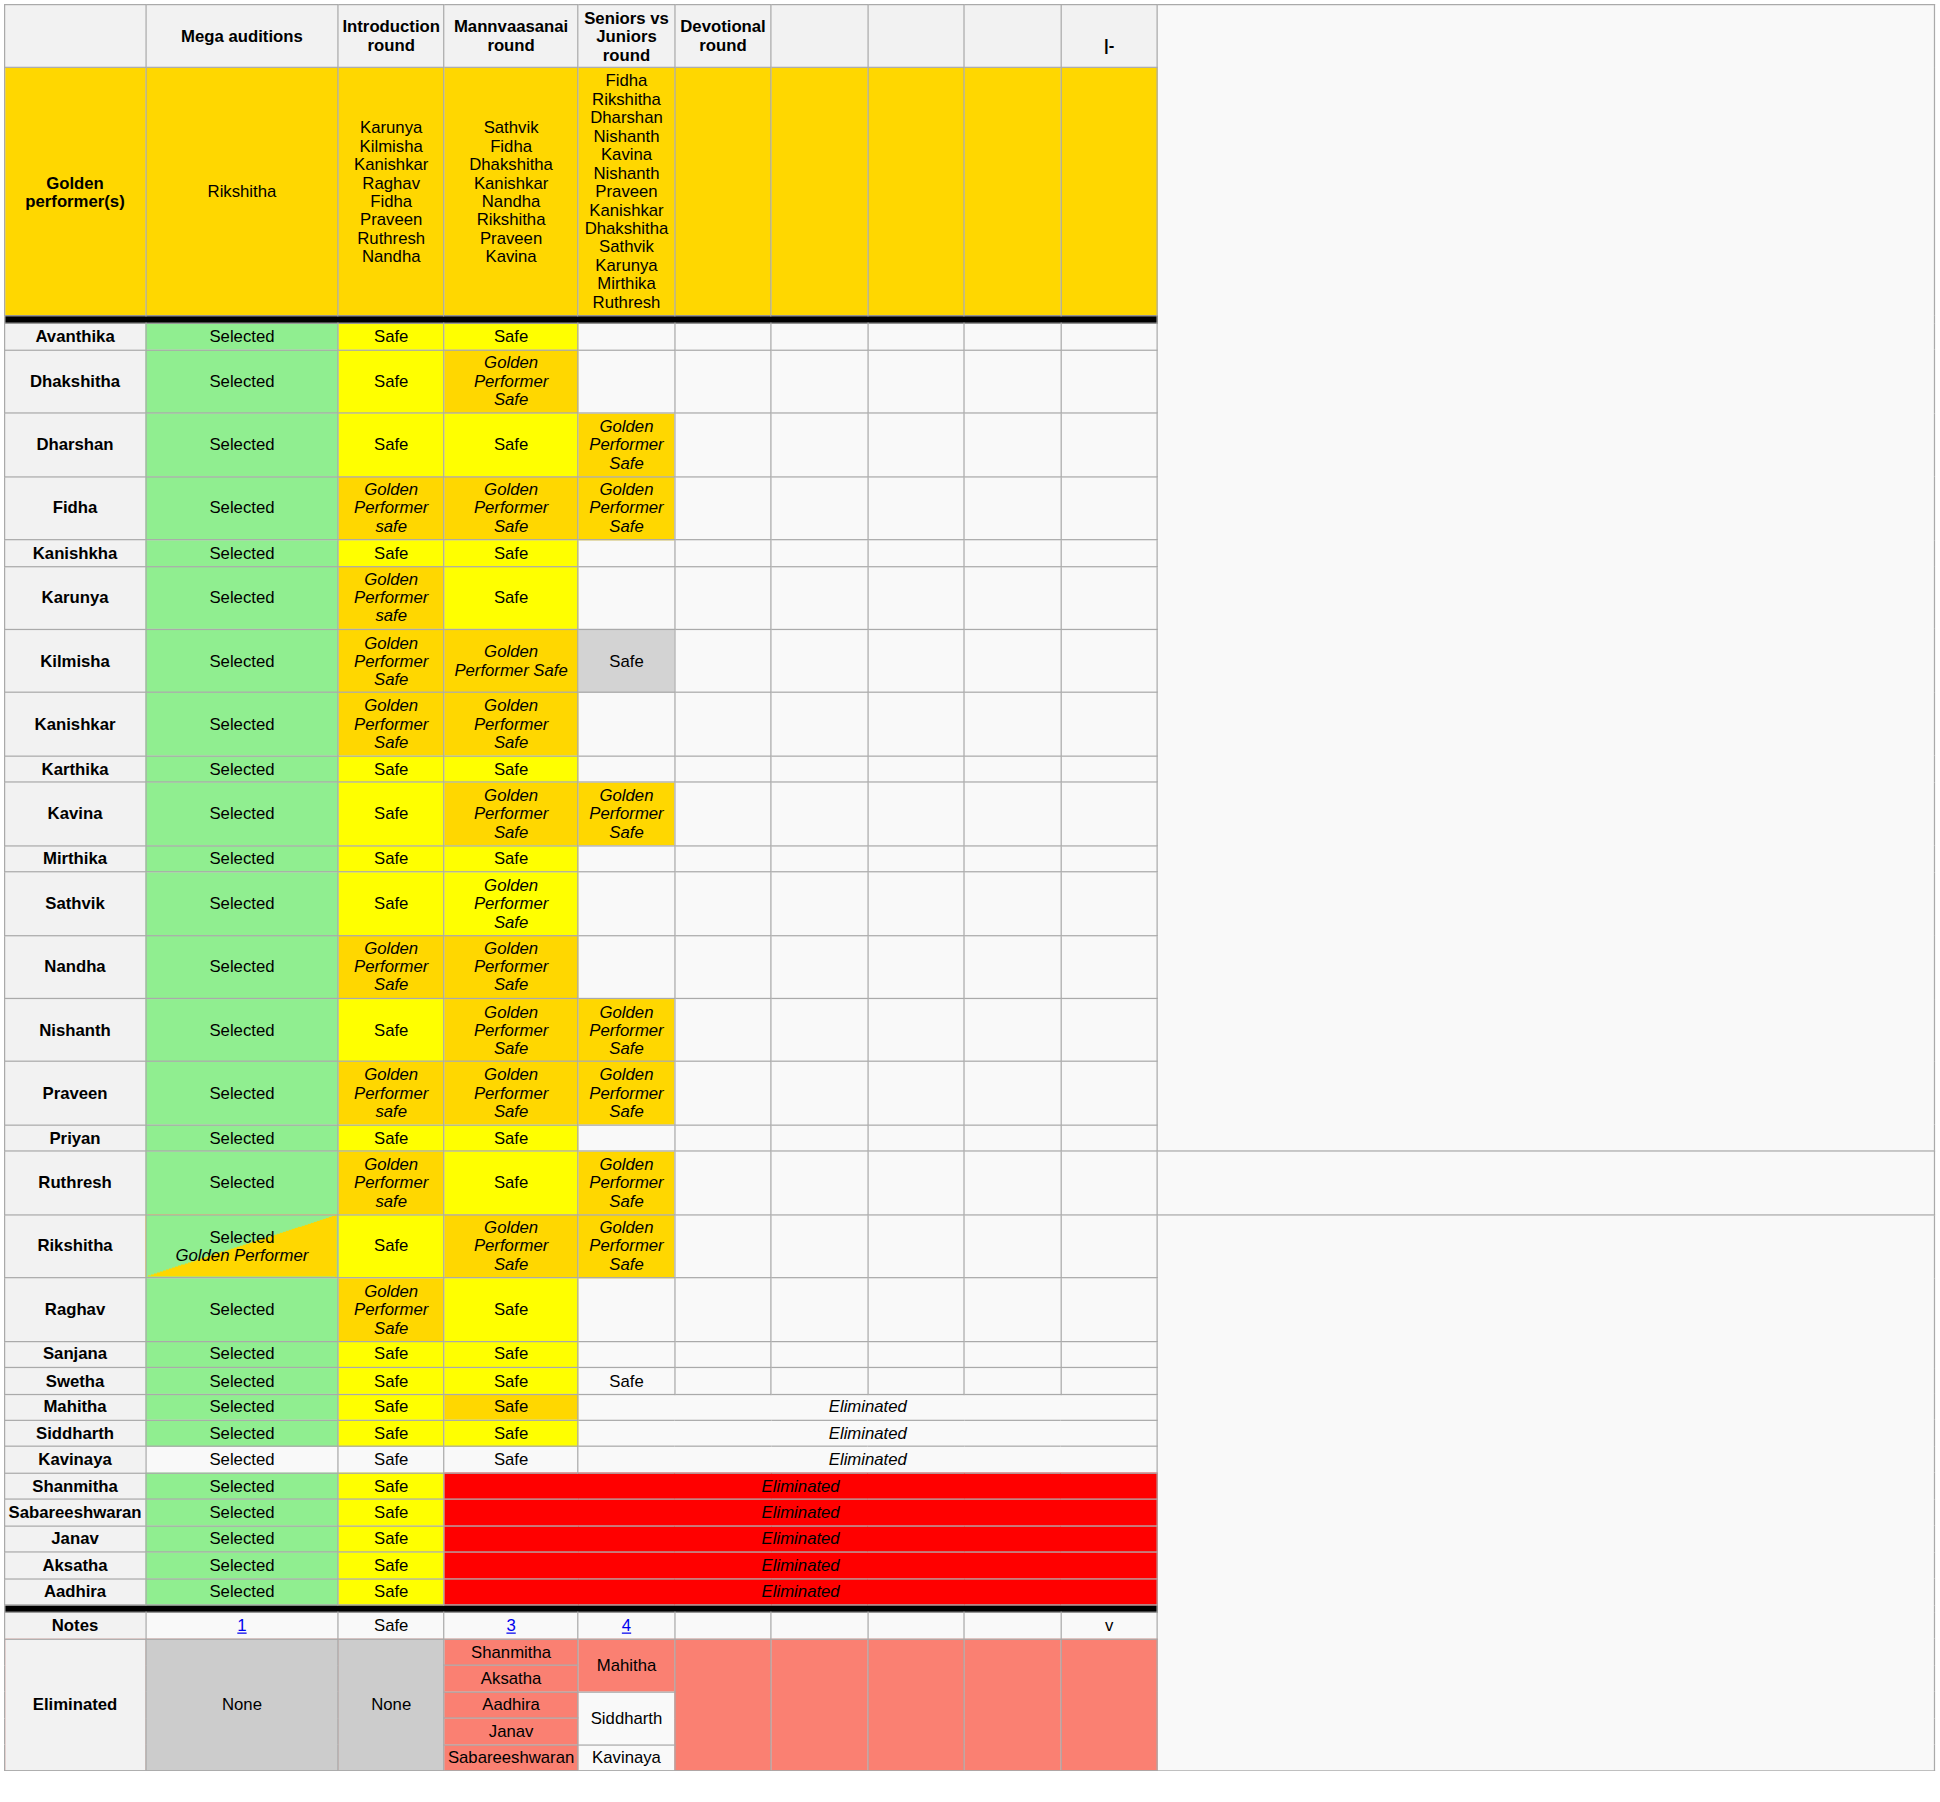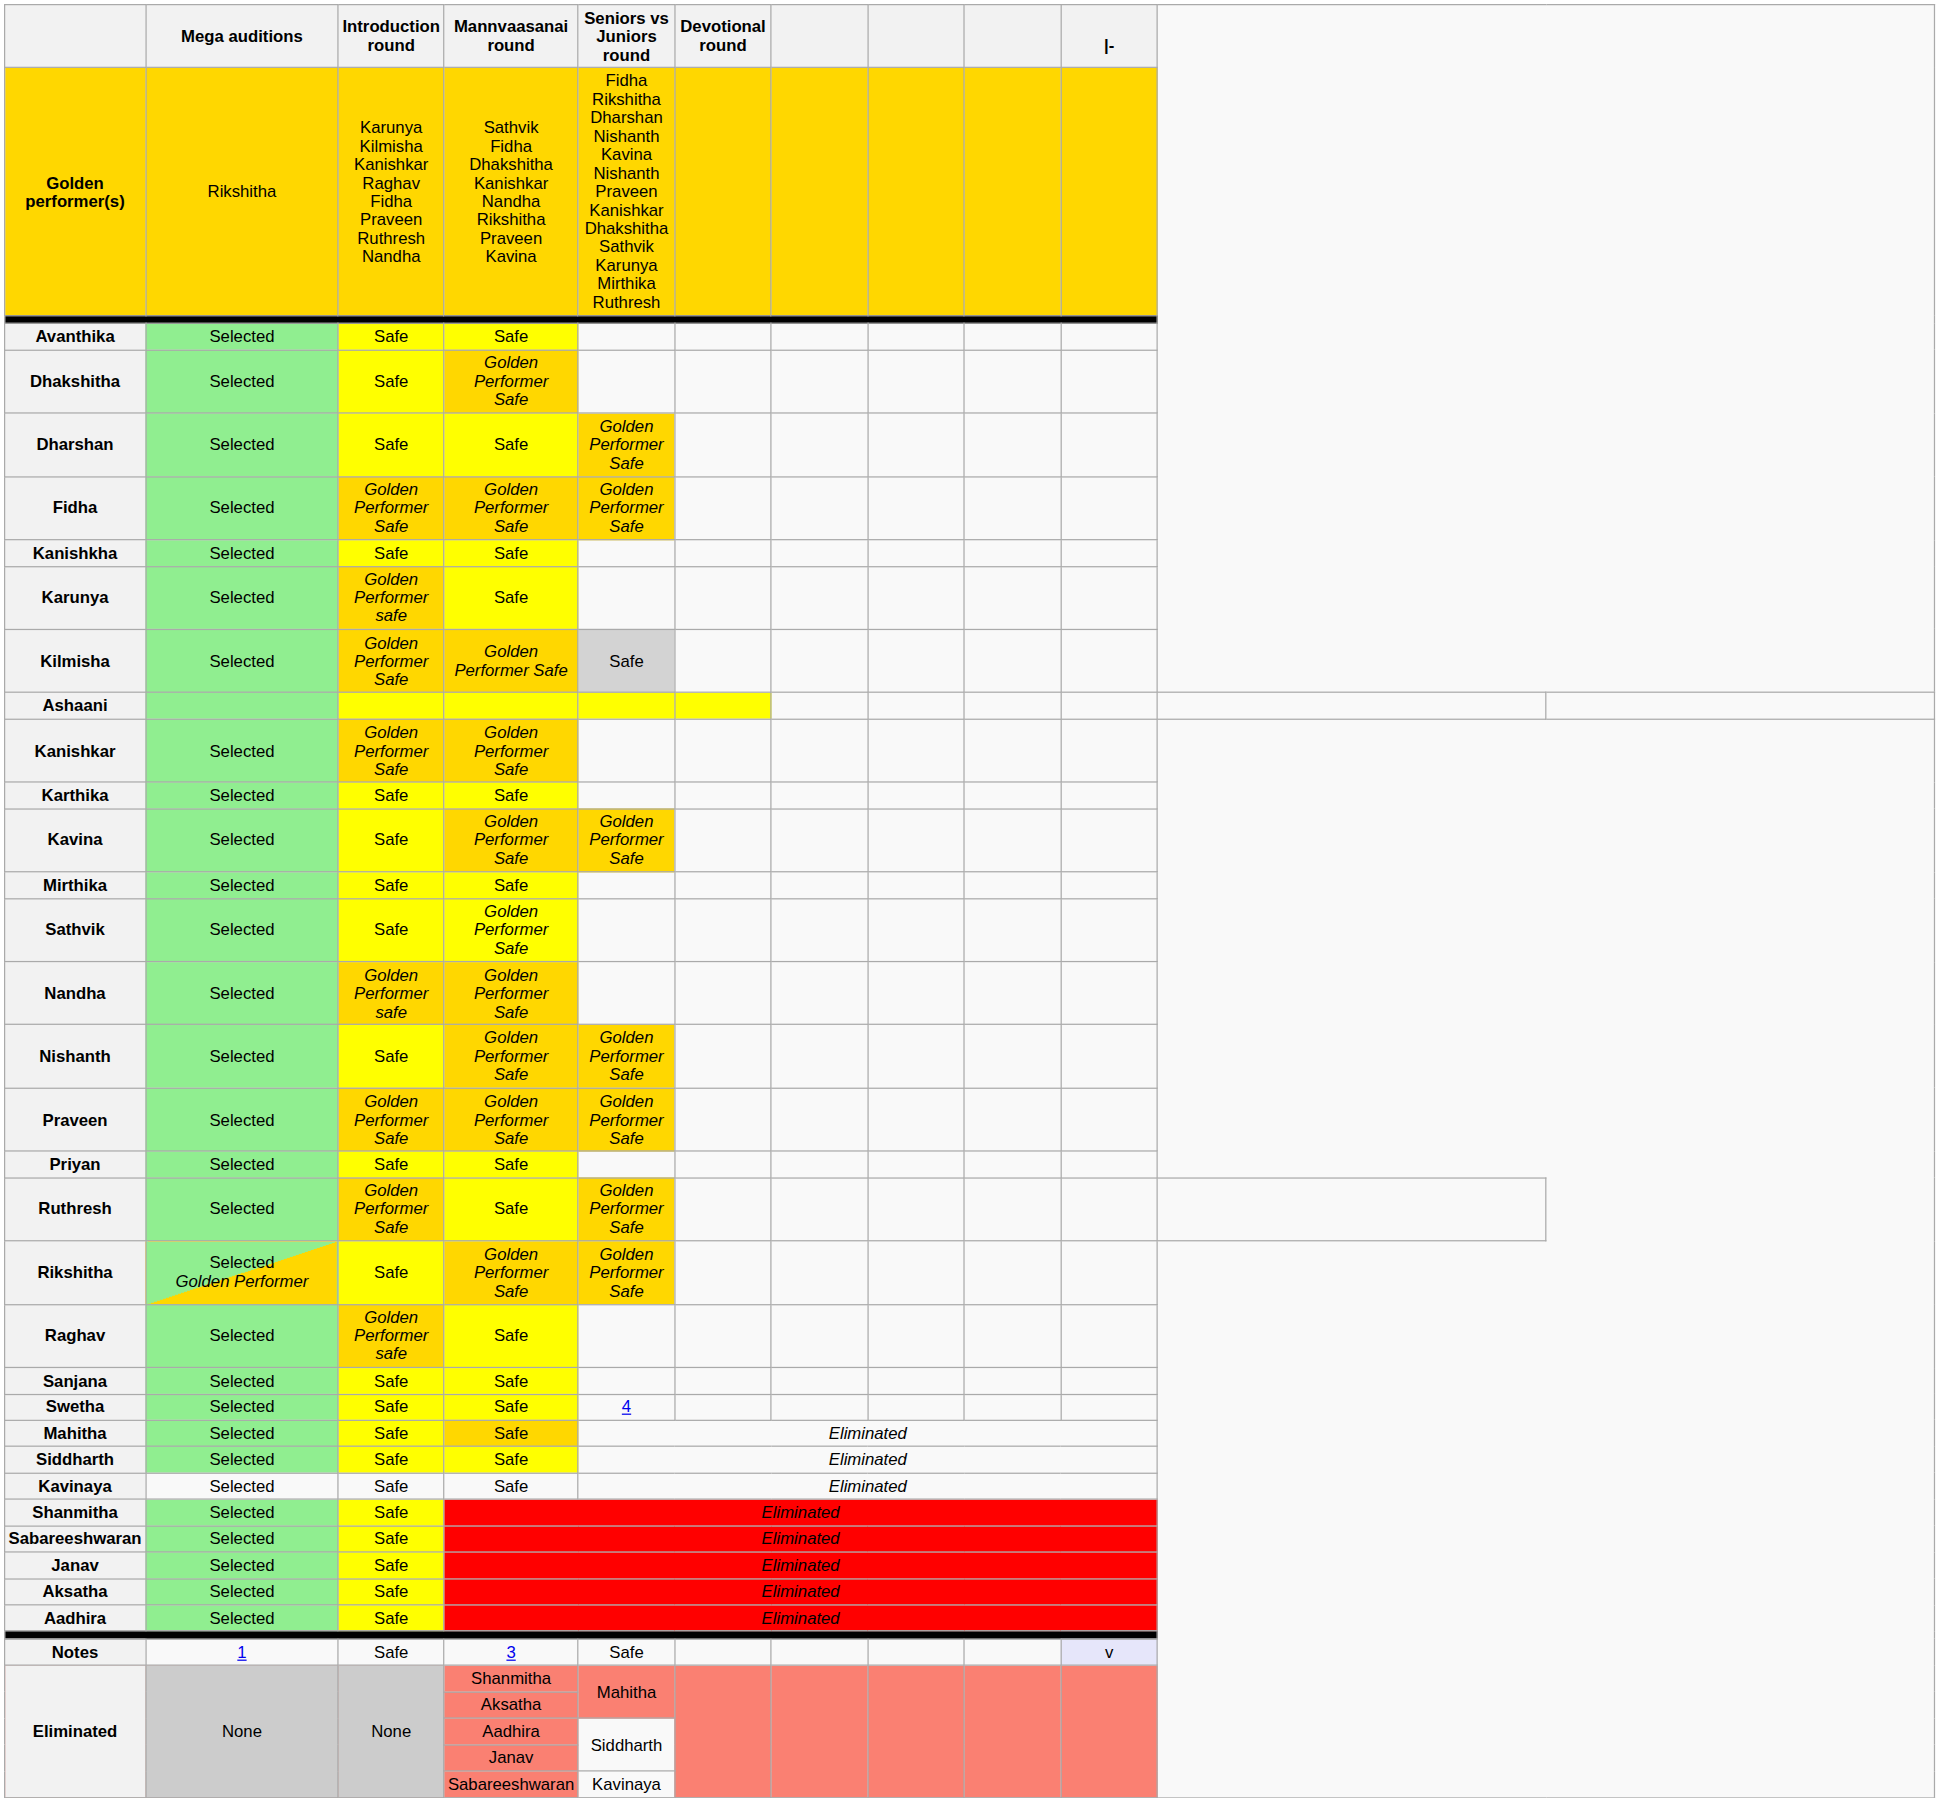(391, 508) Golden Performer safe -> (391, 508) Golden Performer Safe
+ row: (75, 705)
(391, 966) Golden Performer Safe -> (391, 993) Golden Performer safe
(391, 1093) Golden Performer safe -> (391, 1119) Golden Performer Safe
(391, 1183) Golden Performer safe -> (391, 1209) Golden Performer Safe
(391, 1309) Golden Performer Safe -> (391, 1335) Golden Performer safe
(627, 1380) Safe -> (627, 1407) 4
(627, 1626) 4 -> (627, 1652) Safe
(1109, 1626) no background -> (1109, 1652) lavender background
